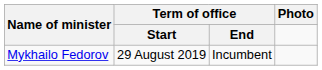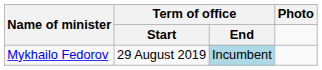(242, 55) no background -> (242, 55) lightblue background
